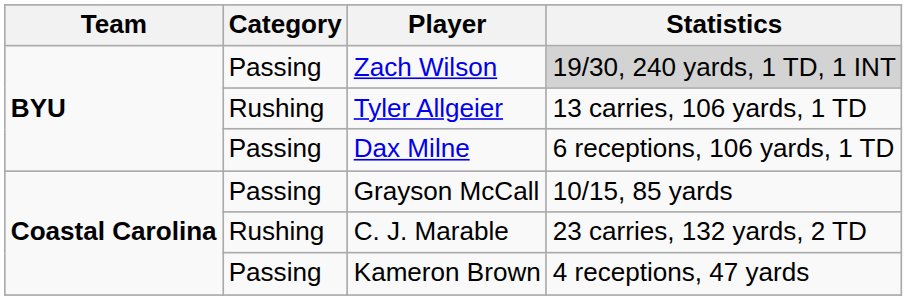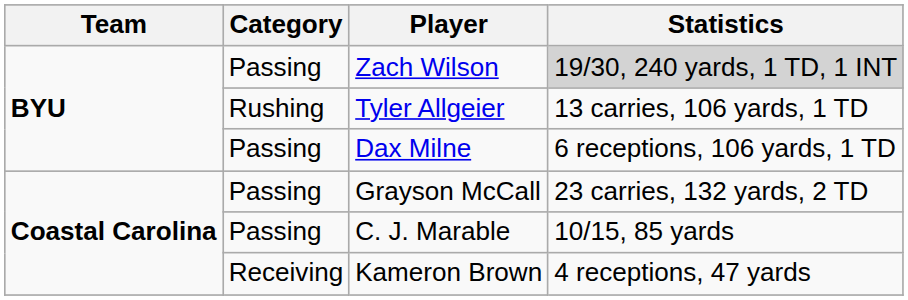(643, 190) 10/15, 85 yards -> (711, 190) 23 carries, 132 yards, 2 TD
(277, 232) Rushing -> (275, 232) Passing
(710, 232) 23 carries, 132 yards, 2 TD -> (644, 232) 10/15, 85 yards
(275, 273) Passing -> (286, 273) Receiving
